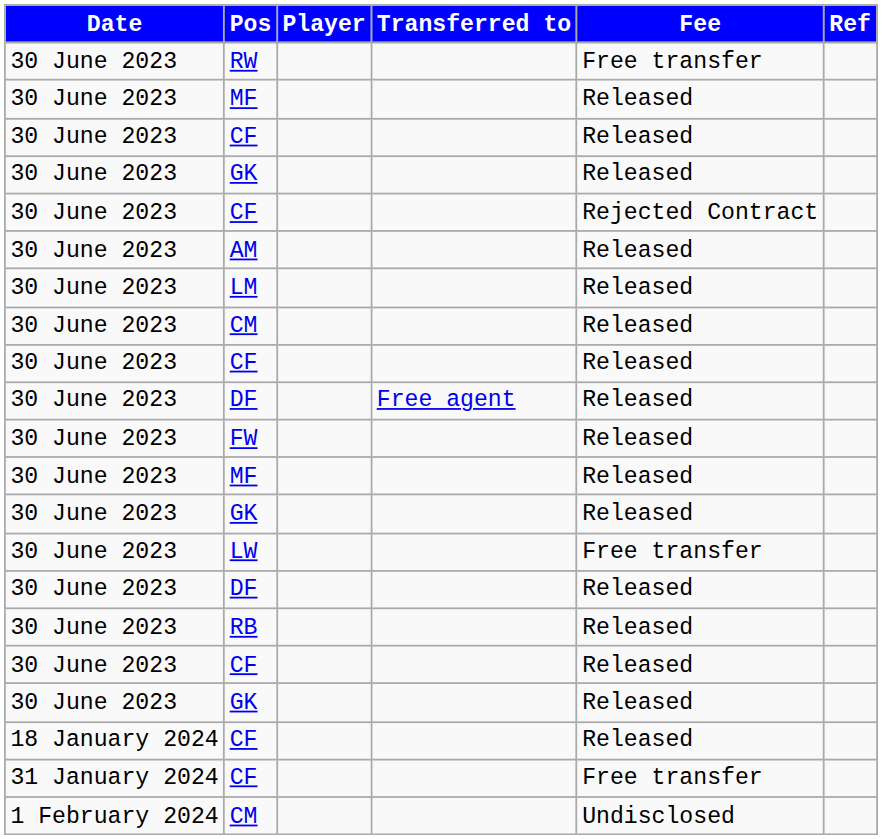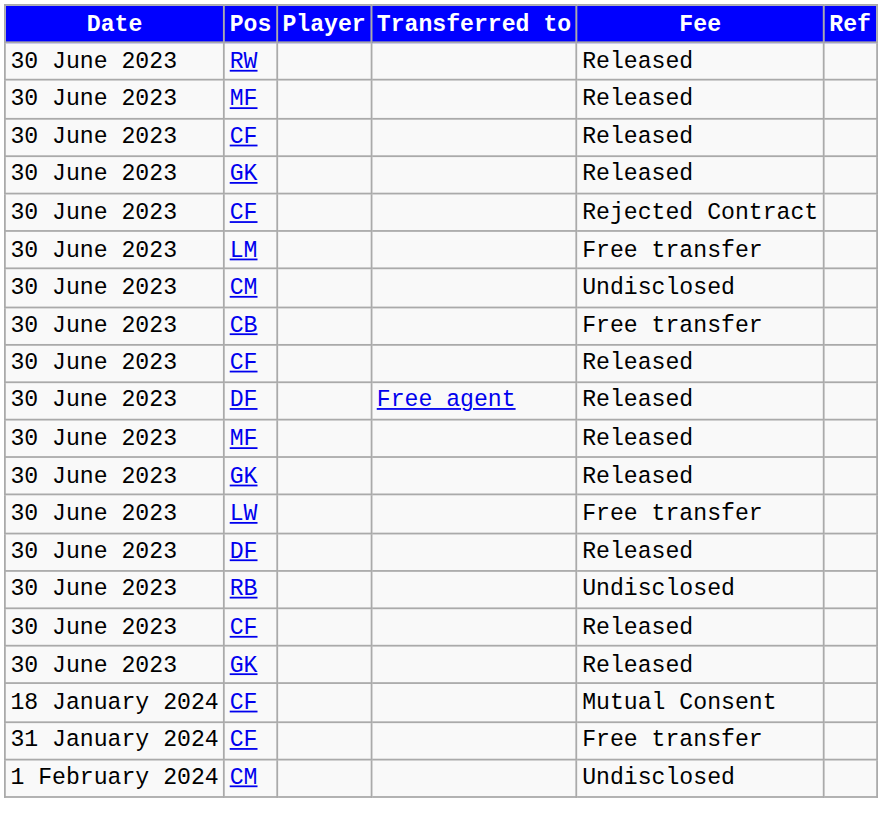(672, 61) Free transfer -> (638, 61) Released
- row: (94, 250)
(638, 288) Released -> (672, 250) Free transfer
(638, 325) Released -> (659, 288) Undisclosed
+ row: (94, 325)
- row: (94, 439)
(638, 627) Released -> (659, 589) Undisclosed
(638, 740) Released -> (679, 703) Mutual Consent
